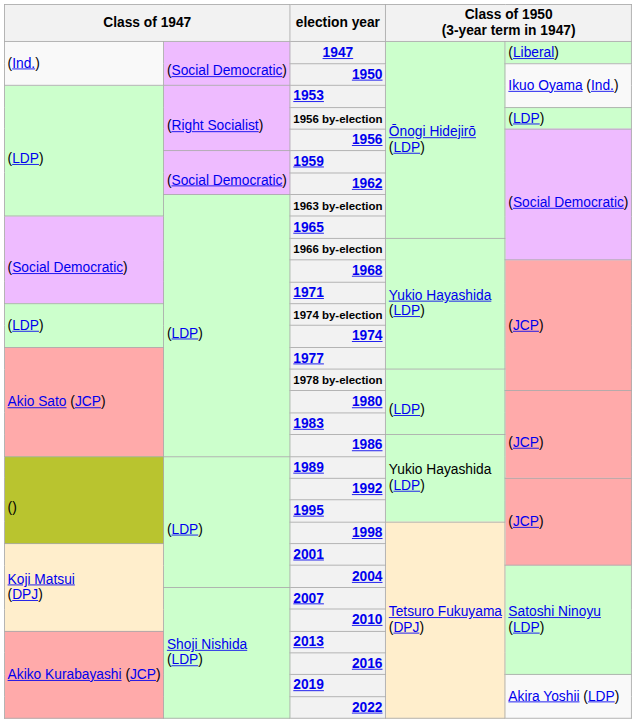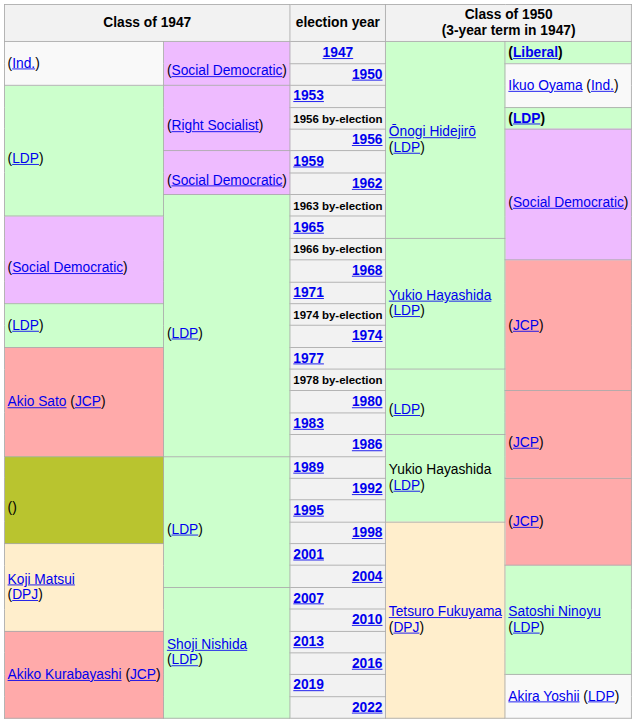(534, 52) normal -> (536, 52) bold
(526, 118) normal -> (527, 118) bold
